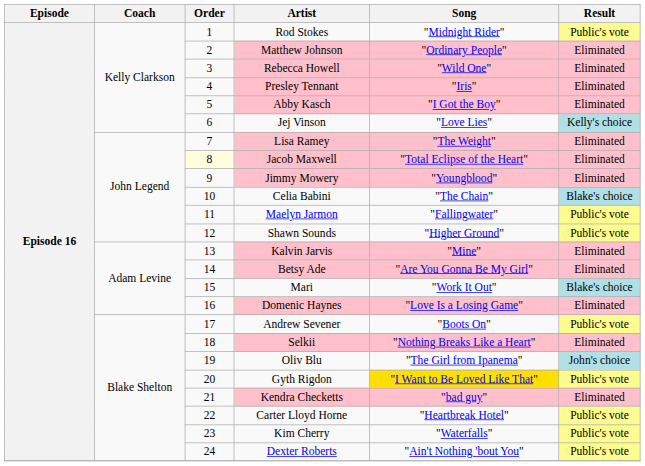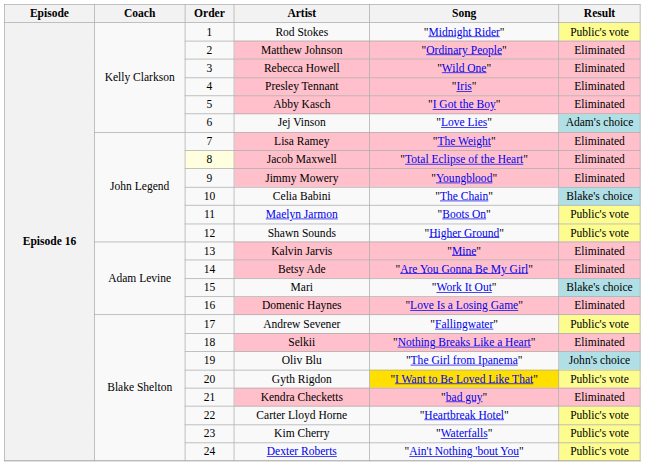(600, 123) Kelly's choice -> (600, 123) Adam's choice
(464, 214) "Fallingwater" -> (464, 214) "Boots On"
(464, 324) "Boots On" -> (464, 324) "Fallingwater"
